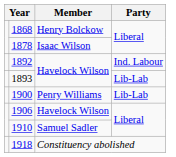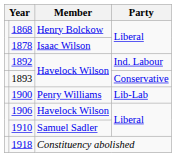(131, 78) Lib-Lab -> (141, 78) Conservative
